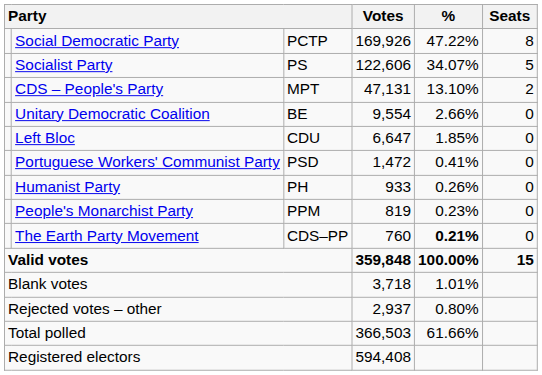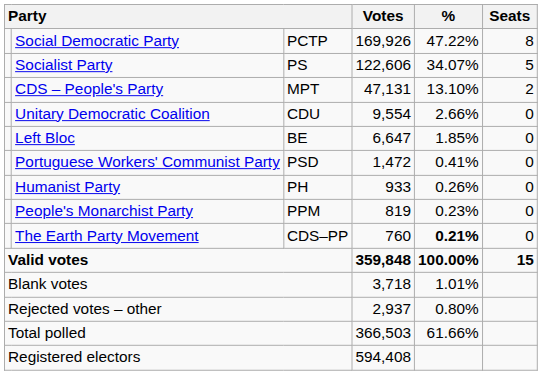(297, 114) BE -> (304, 114) CDU
(304, 138) CDU -> (297, 138) BE
